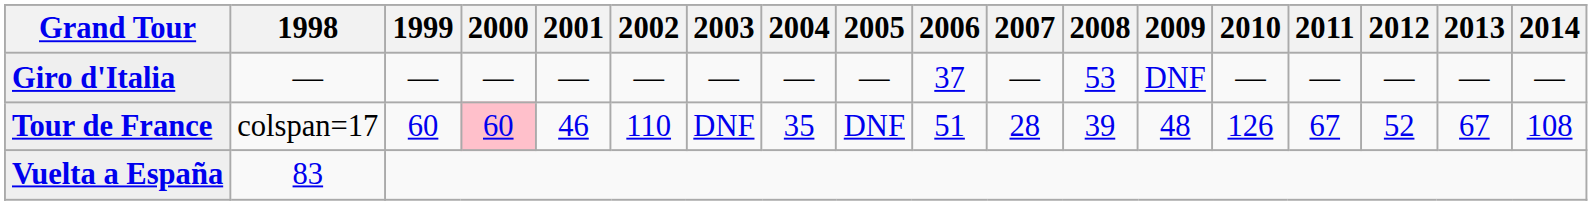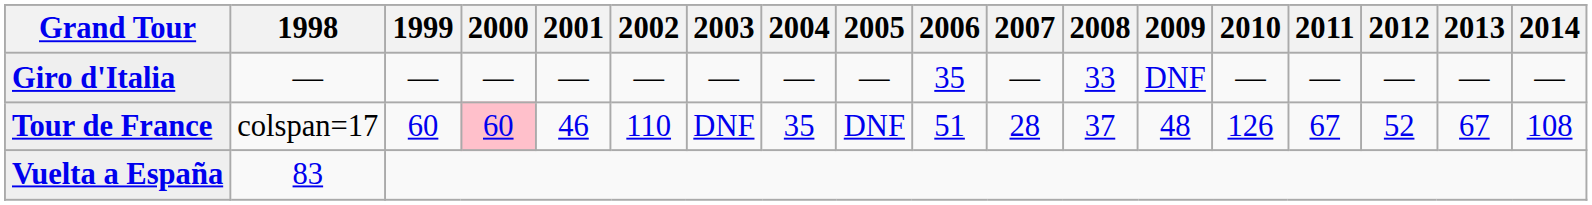(950, 77) 37 -> (950, 77) 35
(1100, 77) 53 -> (1100, 77) 33
(1100, 125) 39 -> (1100, 125) 37
